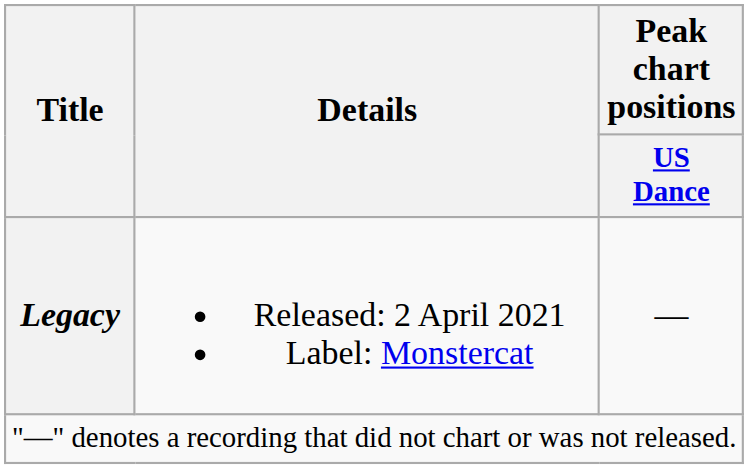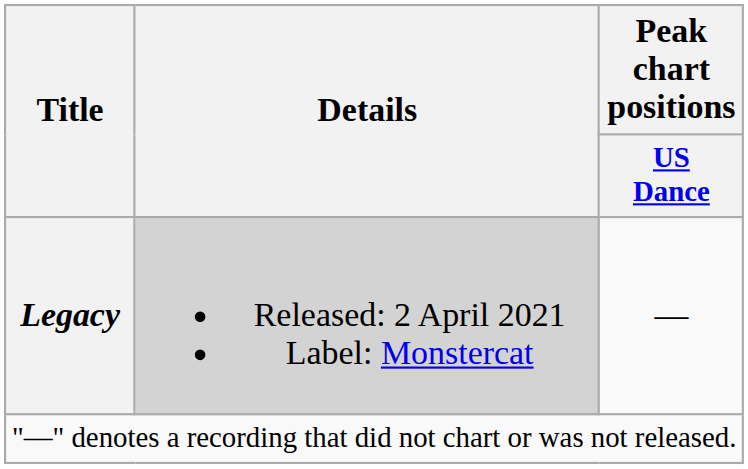(367, 335) no background -> (367, 335) lightgrey background
